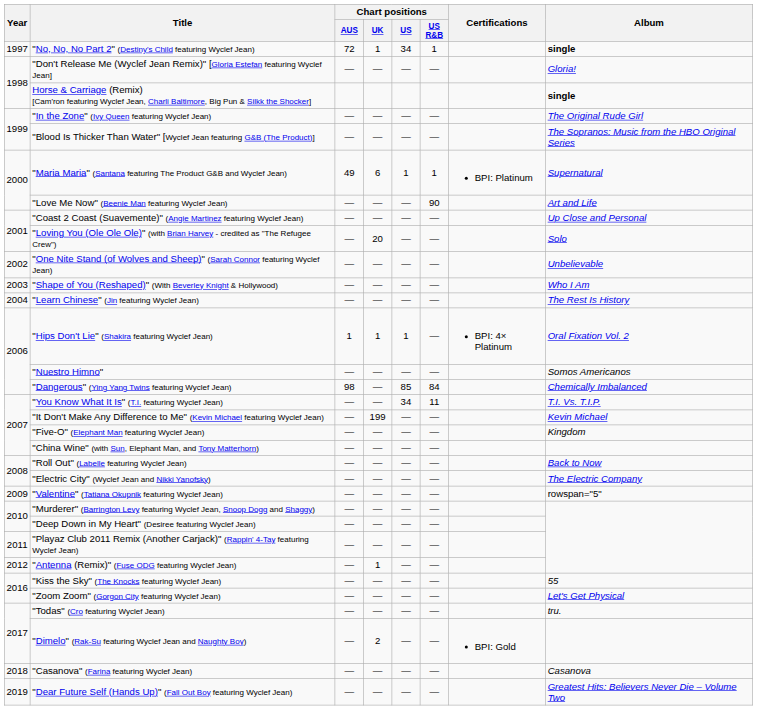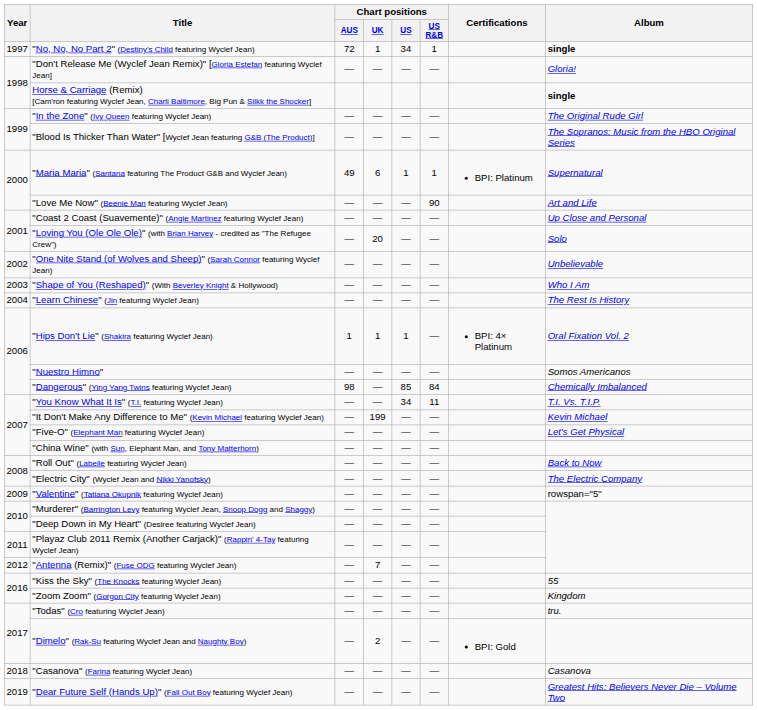(567, 432) Kingdom -> (586, 432) Let's Get Physical
(378, 565) 1 -> (378, 565) 7
(586, 595) Let's Get Physical -> (567, 595) Kingdom
